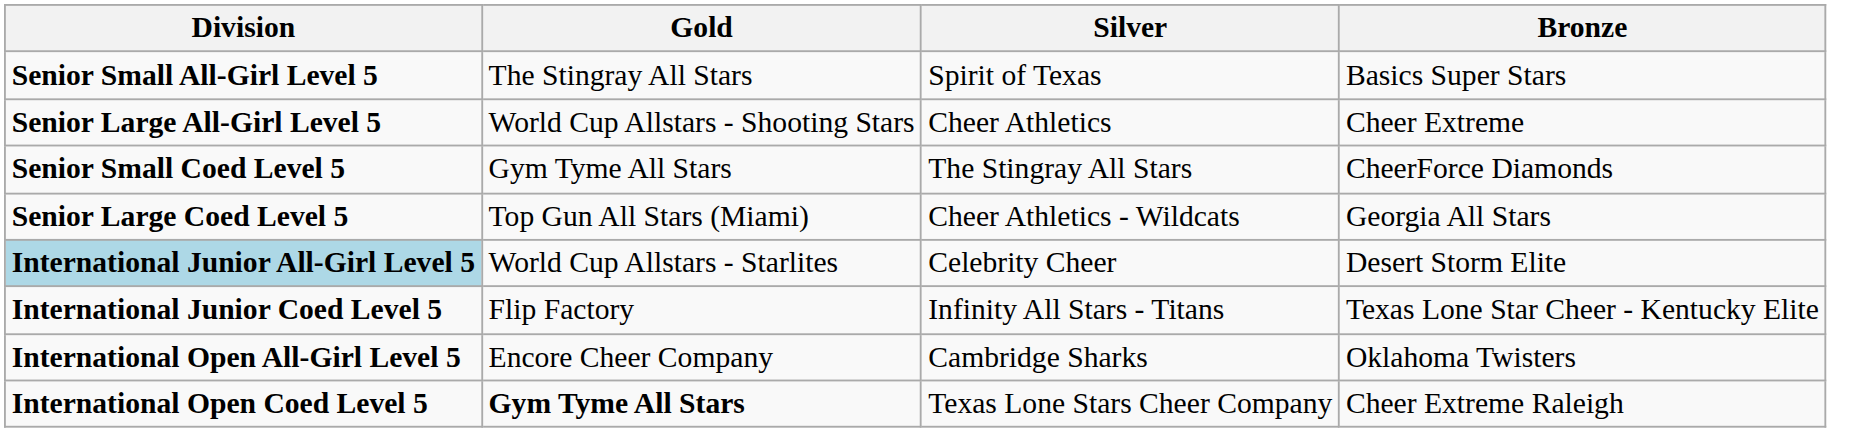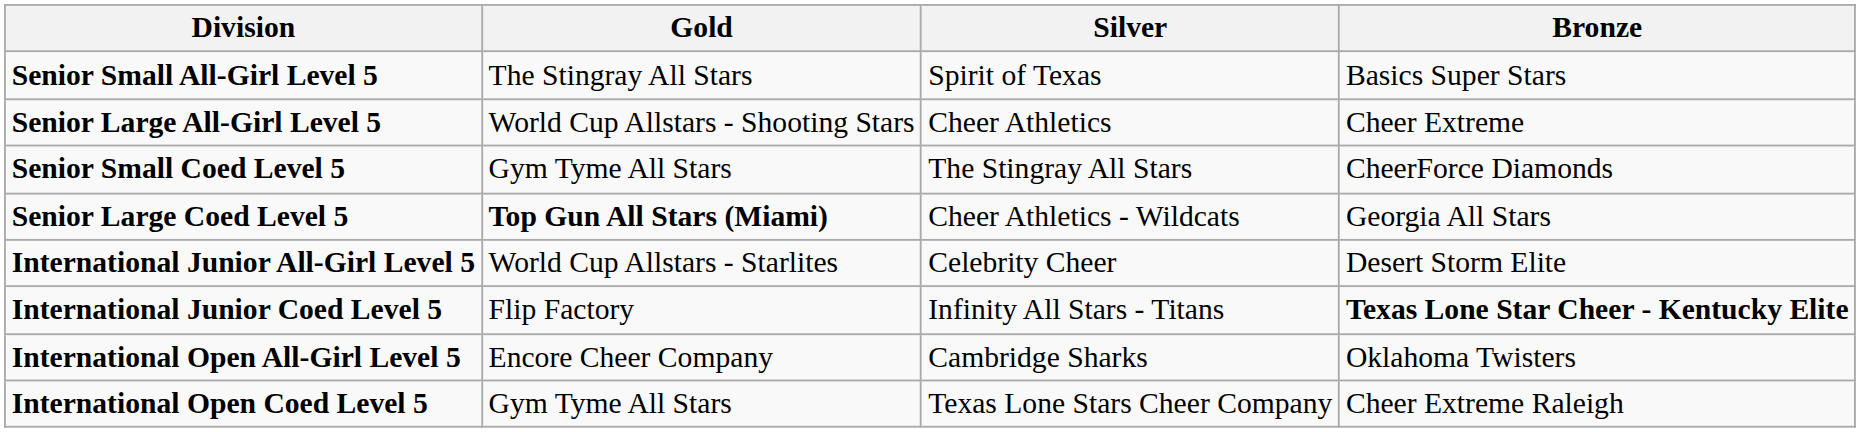(649, 215) normal -> (658, 215) bold
(243, 262) lightblue background -> (243, 262) no background
(1582, 309) normal -> (1597, 309) bold
(617, 403) bold -> (610, 403) normal
